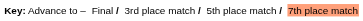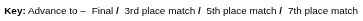(323, 10) lightsalmon background -> (323, 10) no background
